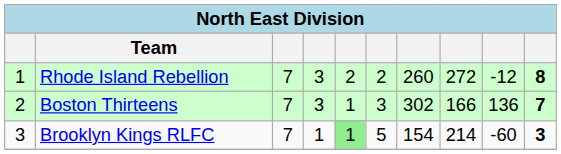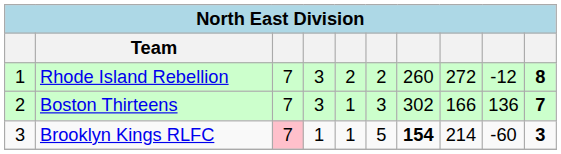(288, 134) no background -> (288, 134) pink background
(350, 134) lightgreen background -> (350, 134) no background
(418, 134) normal -> (418, 134) bold
